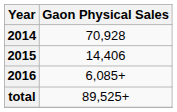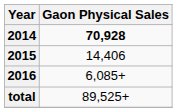(106, 35) normal -> (106, 35) bold
